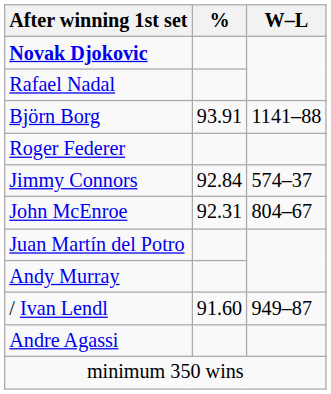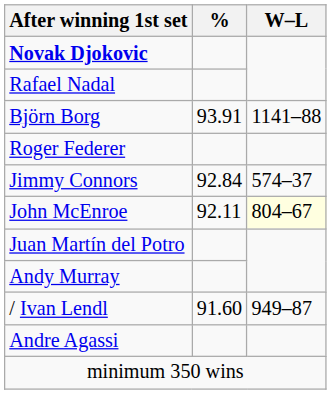(220, 212) 92.31 -> (219, 212) 92.11
(282, 212) no background -> (282, 212) lightyellow background
